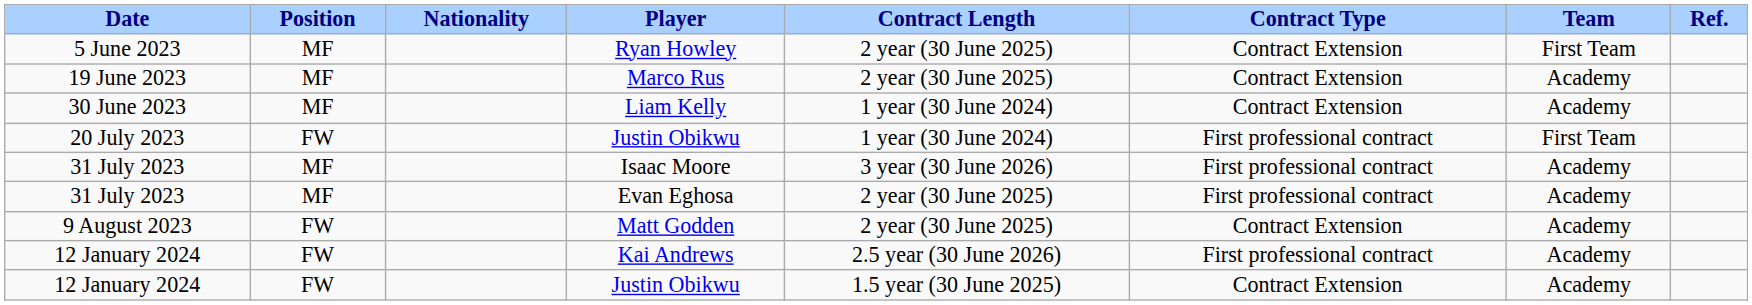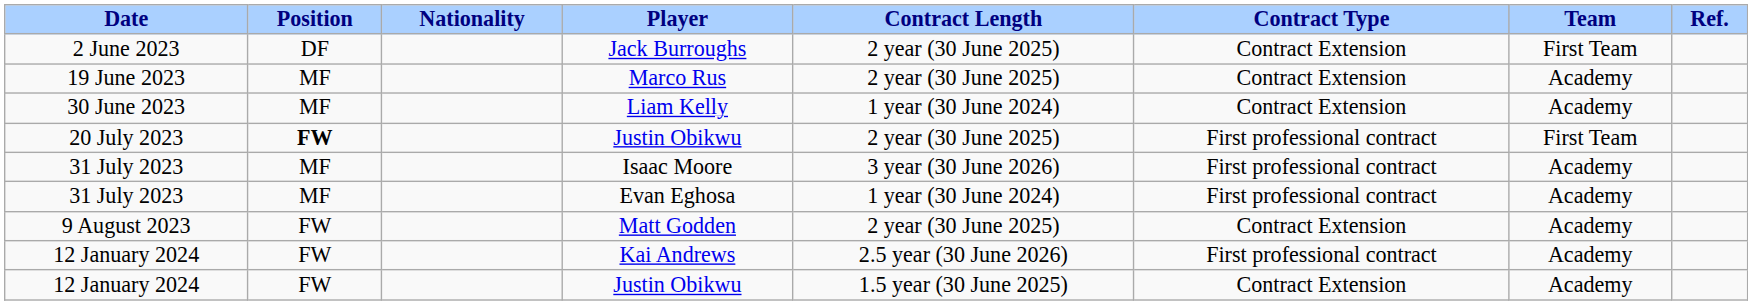+ row: (126, 48)
- row: (127, 48)
(318, 137) normal -> (315, 137) bold
(957, 137) 1 year (30 June 2024) -> (963, 137) 2 year (30 June 2025)
(957, 196) 2 year (30 June 2025) -> (963, 196) 1 year (30 June 2024)
